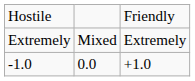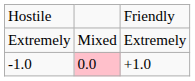(87, 64) no background -> (87, 64) pink background
